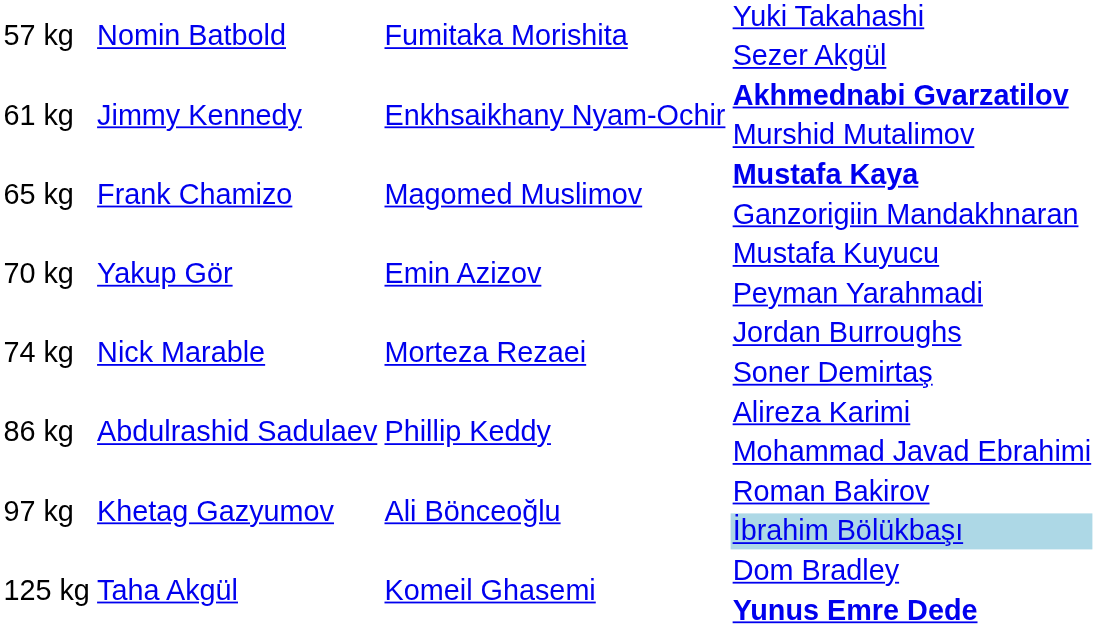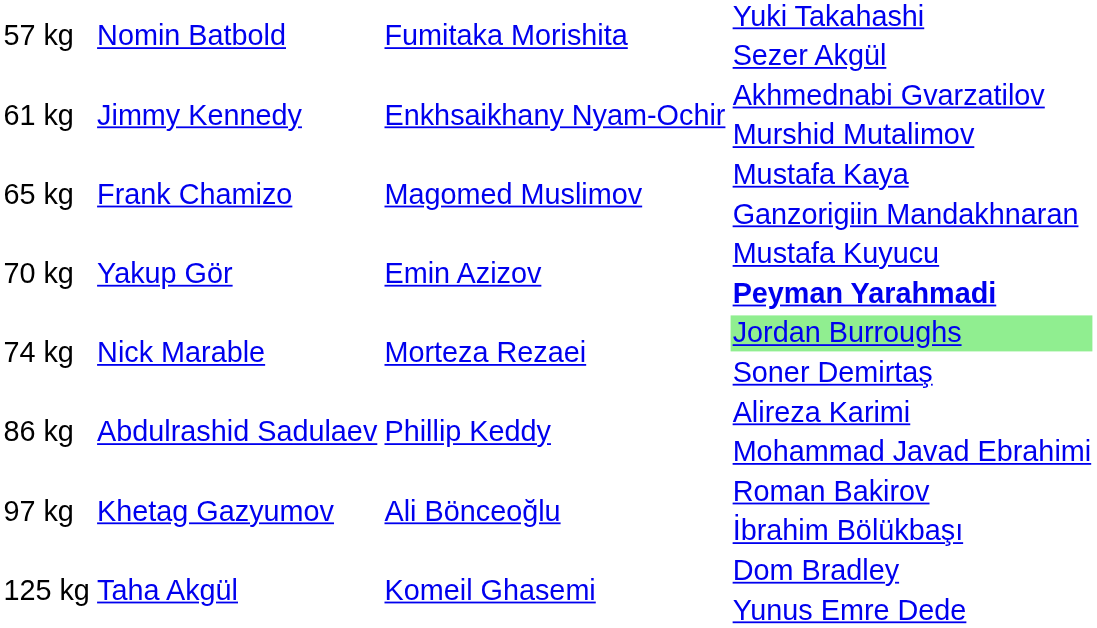(901, 95) bold -> (889, 95) normal
(825, 174) bold -> (821, 174) normal
(858, 293) normal -> (864, 293) bold
(847, 332) no background -> (847, 332) lightgreen background
(848, 530) lightblue background -> (848, 530) no background
(855, 610) bold -> (849, 610) normal
